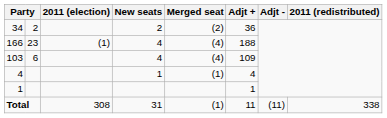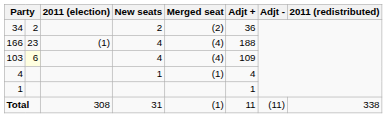(35, 58) no background -> (35, 58) lightyellow background
